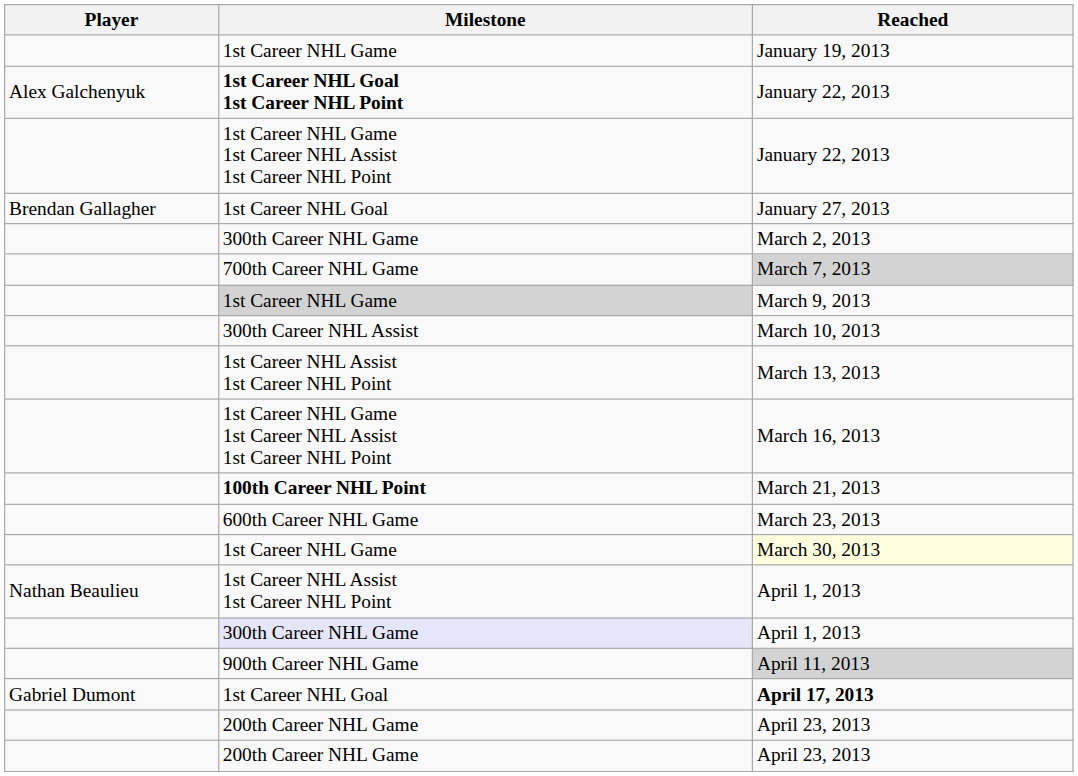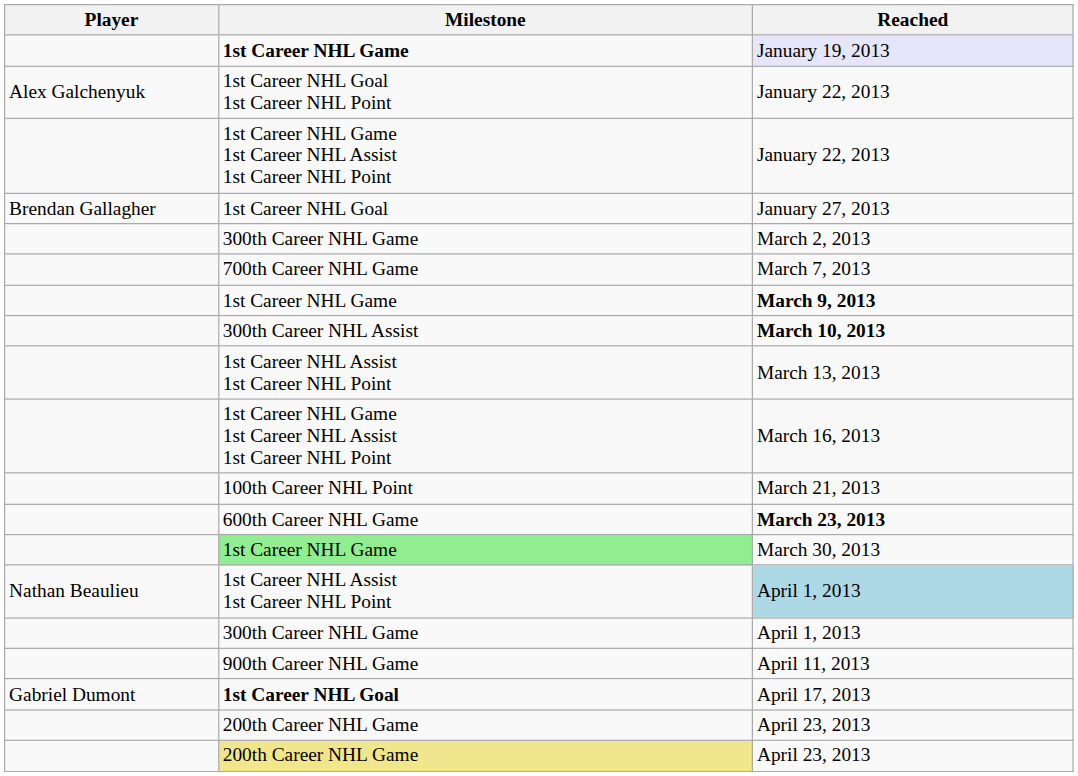(310, 50) normal -> (316, 50) bold
(823, 50) no background -> (823, 50) lavender background
(313, 92) bold -> (307, 92) normal
(814, 269) lightgrey background -> (814, 269) no background
(310, 300) lightgrey background -> (310, 300) no background
(814, 300) normal -> (816, 300) bold
(819, 330) normal -> (821, 330) bold
(324, 488) bold -> (318, 488) normal
(819, 518) normal -> (821, 518) bold
(310, 549) no background -> (310, 549) lightgreen background
(819, 549) lightyellow background -> (819, 549) no background
(809, 591) no background -> (809, 591) lightblue background
(321, 632) lavender background -> (321, 632) no background
(813, 663) lightgrey background -> (813, 663) no background
(305, 694) normal -> (311, 694) bold
(815, 694) bold -> (814, 694) normal
(321, 755) no background -> (321, 755) khaki background
